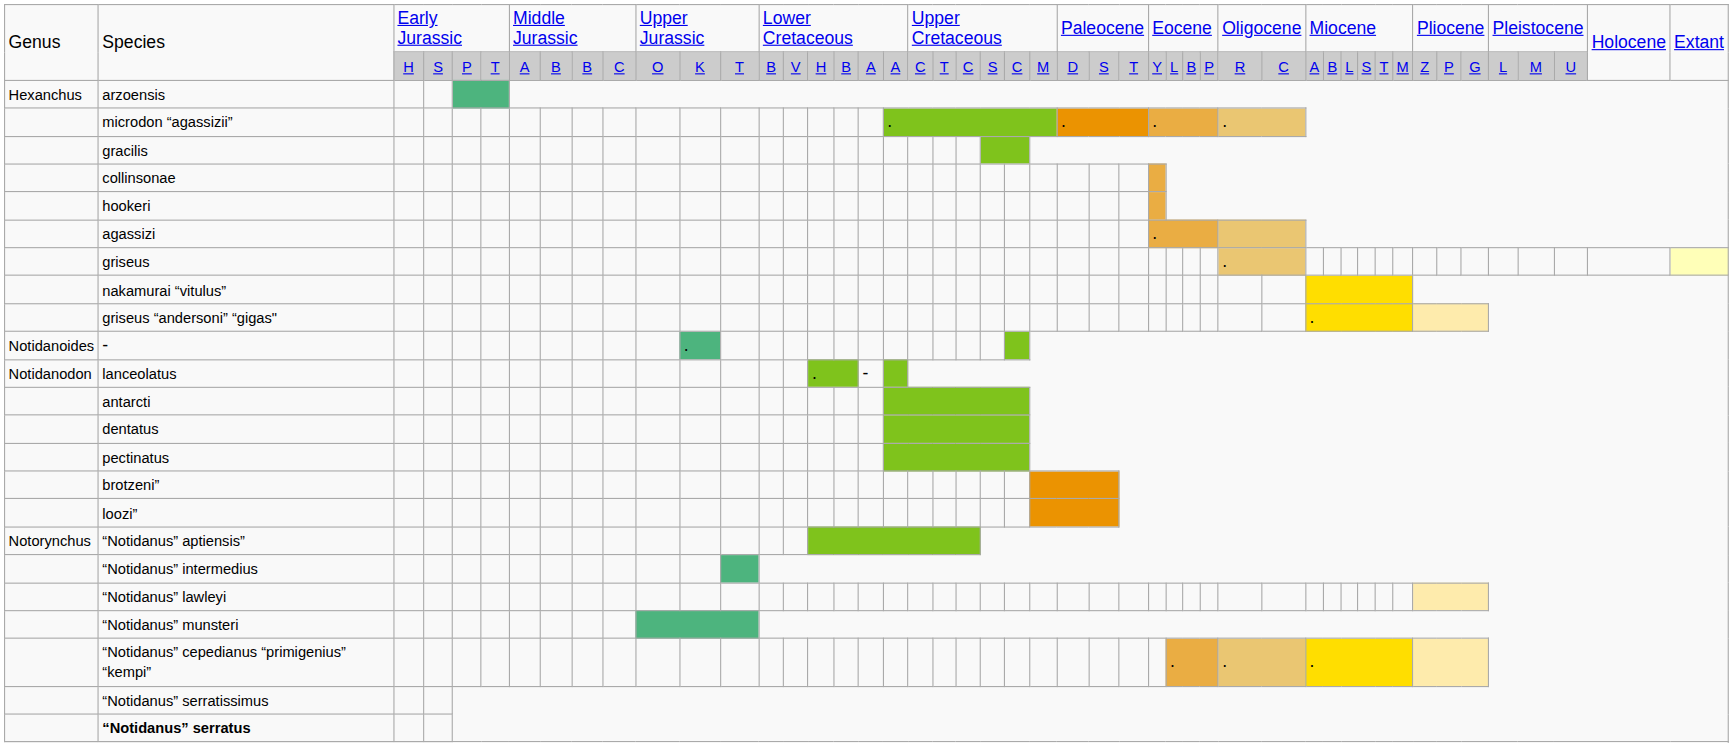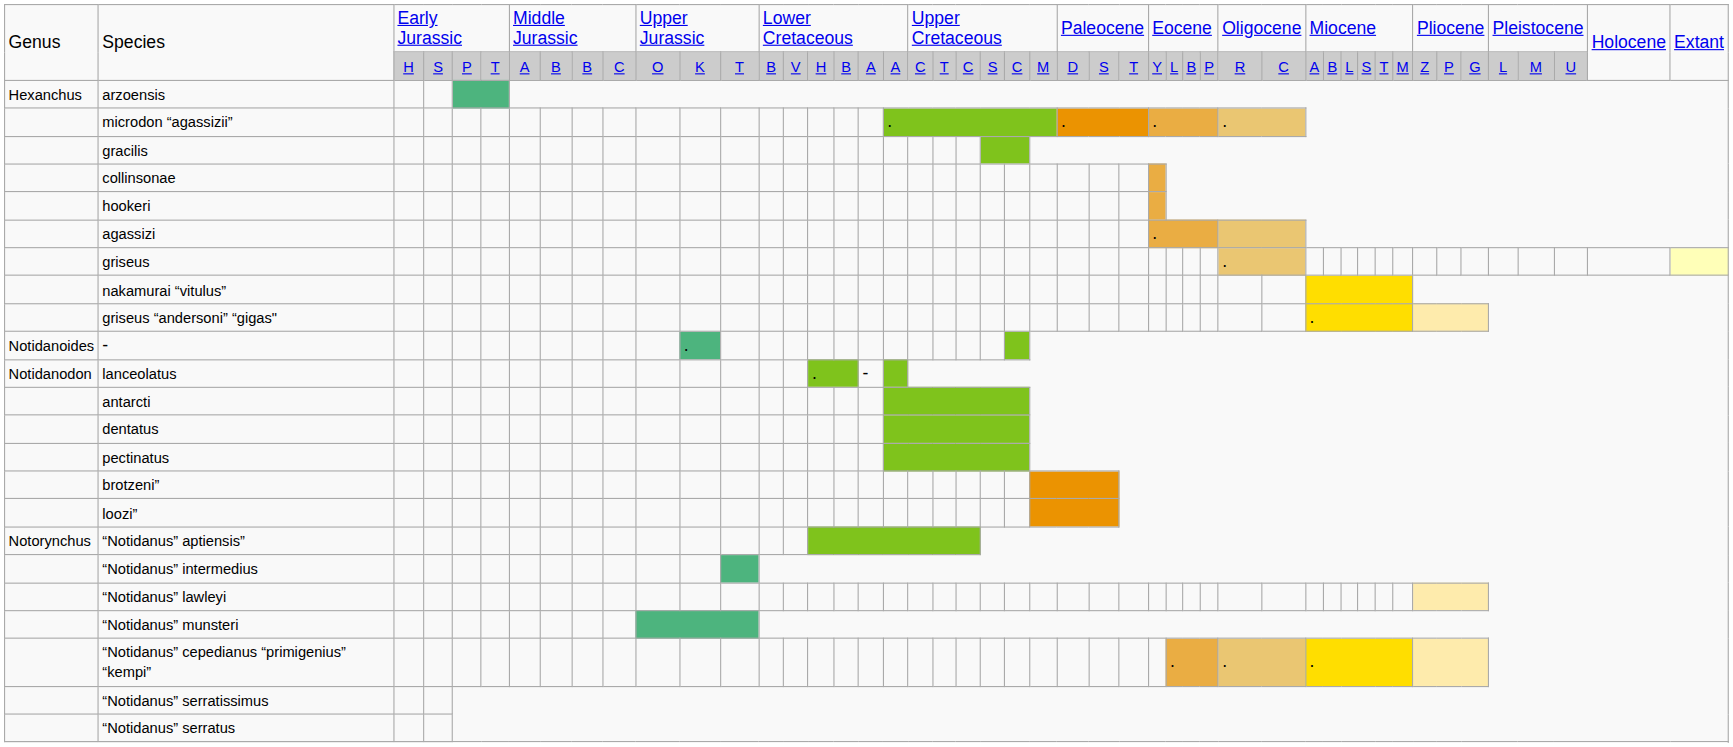(176, 727) bold -> (169, 729) normal
